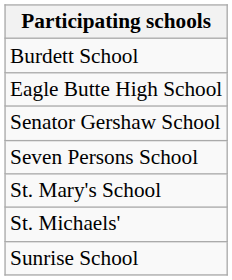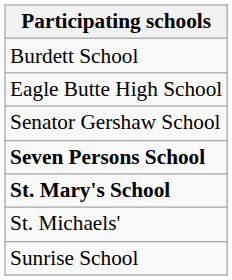(104, 156) normal -> (108, 156) bold
(86, 190) normal -> (90, 190) bold
